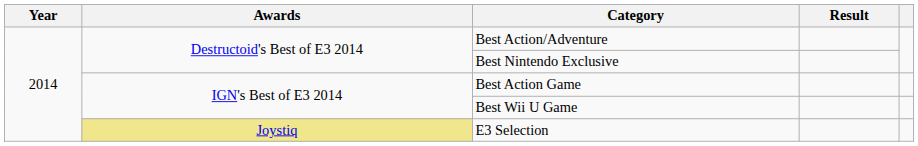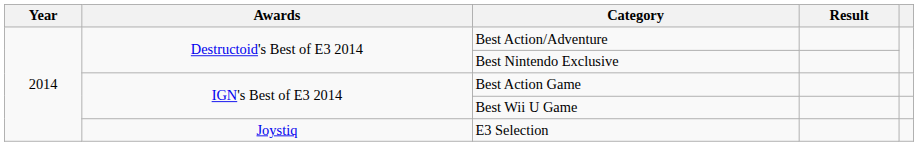(277, 130) khaki background -> (277, 130) no background
